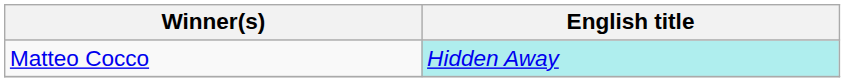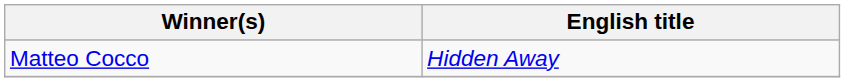(493, 58) paleturquoise background -> (493, 58) no background
